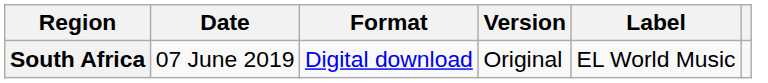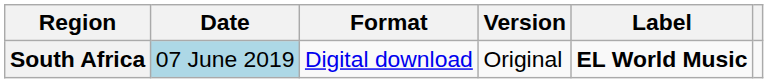(225, 58) no background -> (225, 58) lightblue background
(656, 58) normal -> (662, 58) bold
